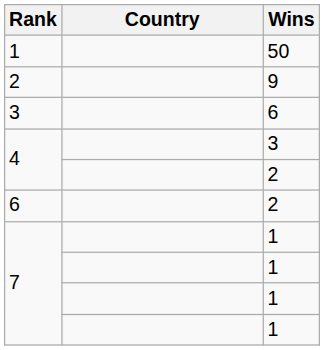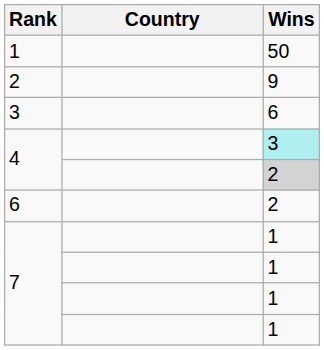(273, 143) no background -> (273, 143) paleturquoise background
(273, 174) no background -> (273, 174) lightgrey background
